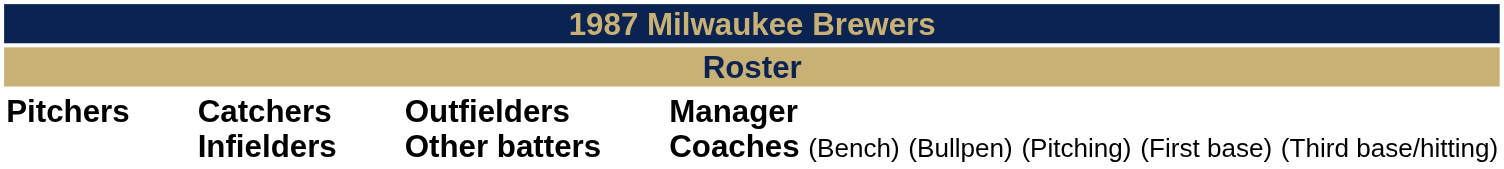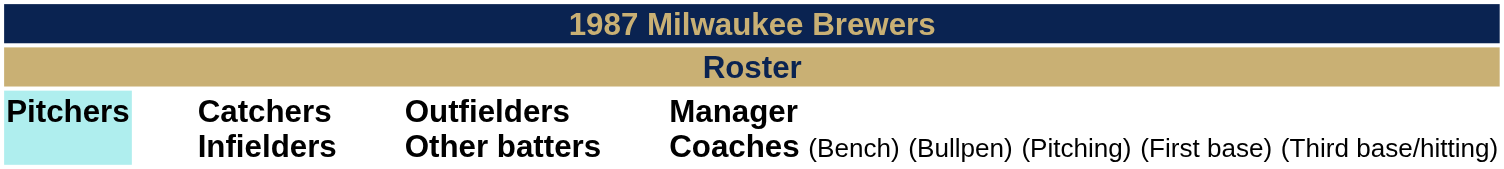(68, 110) no background -> (68, 110) paleturquoise background
